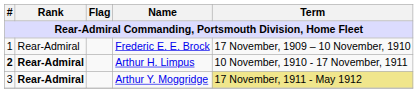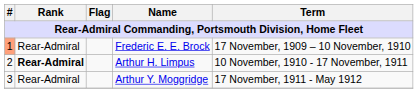(10, 46) no background -> (10, 46) lightsalmon background
(10, 63) bold -> (10, 63) normal
(51, 79) bold -> (49, 79) normal
(288, 79) khaki background -> (288, 79) no background
